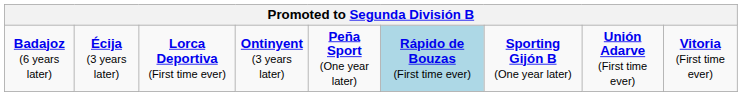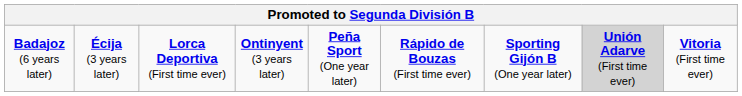(432, 58) lightblue background -> (432, 58) no background
(623, 58) no background -> (623, 58) lightgrey background
